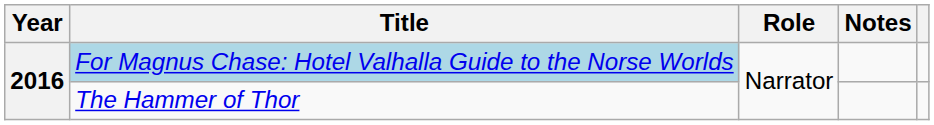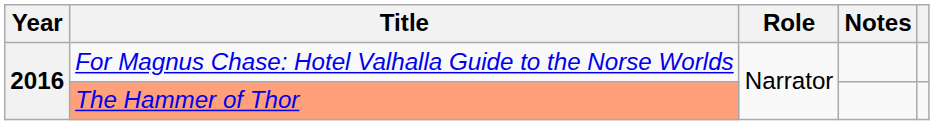(404, 61) lightblue background -> (404, 61) no background
(187, 100) no background -> (187, 100) lightsalmon background
